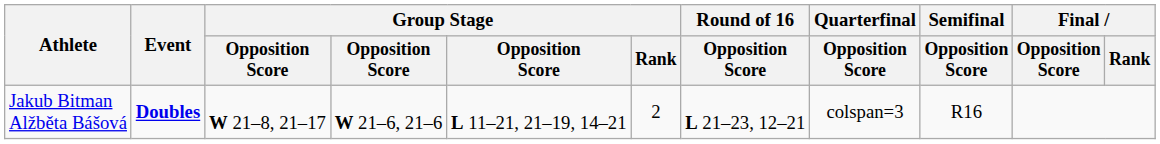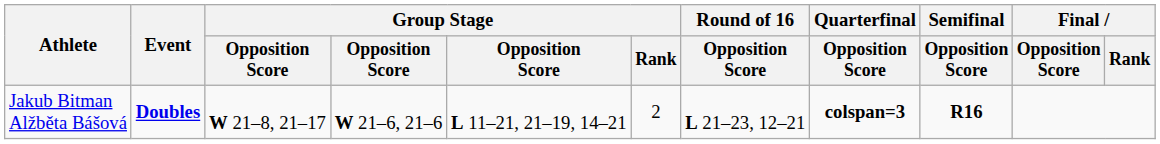(865, 112) normal -> (865, 112) bold
(966, 112) normal -> (966, 112) bold
